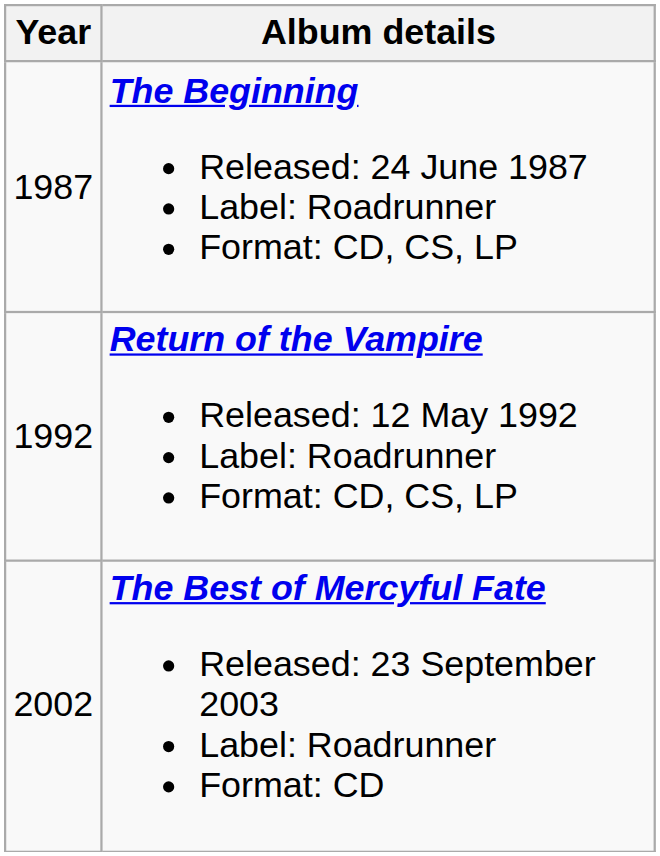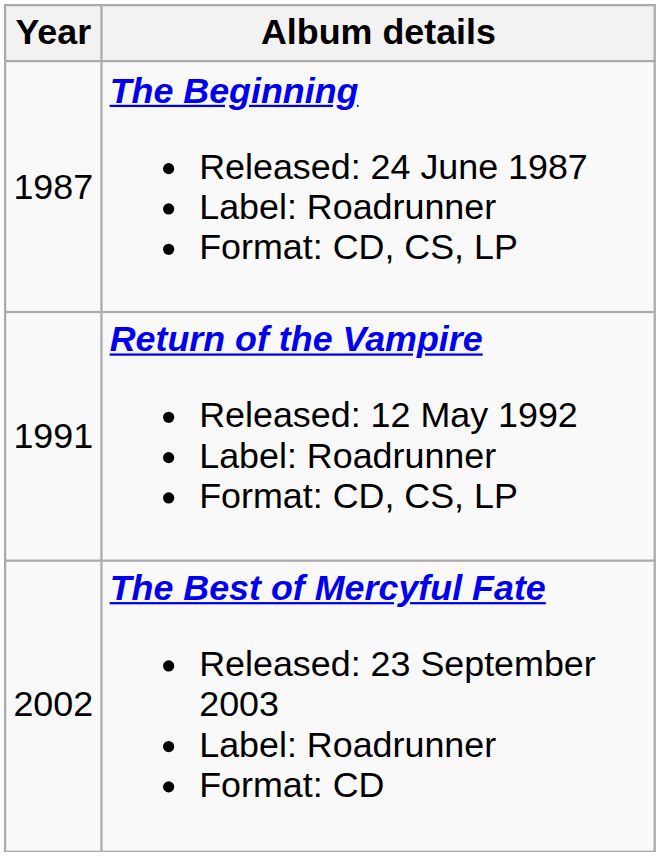(53, 435) 1992 -> (53, 435) 1991
